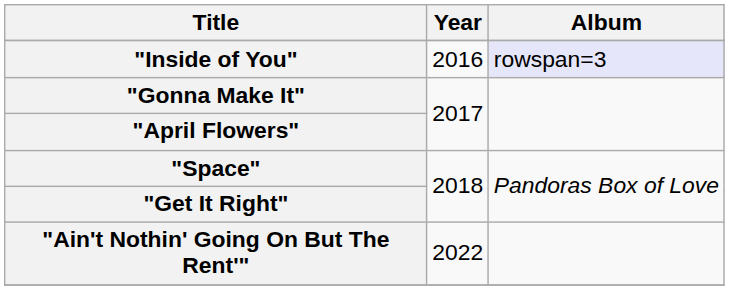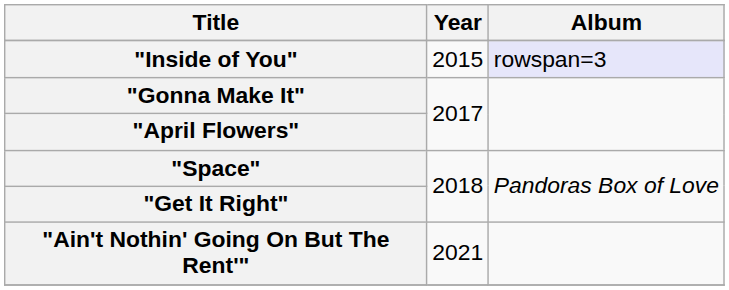(458, 58) 2016 -> (458, 58) 2015
(458, 253) 2022 -> (458, 253) 2021
